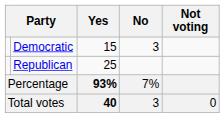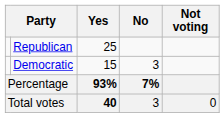rows swapped: (43, 65) <-> (43, 46)
(151, 84) normal -> (151, 84) bold
